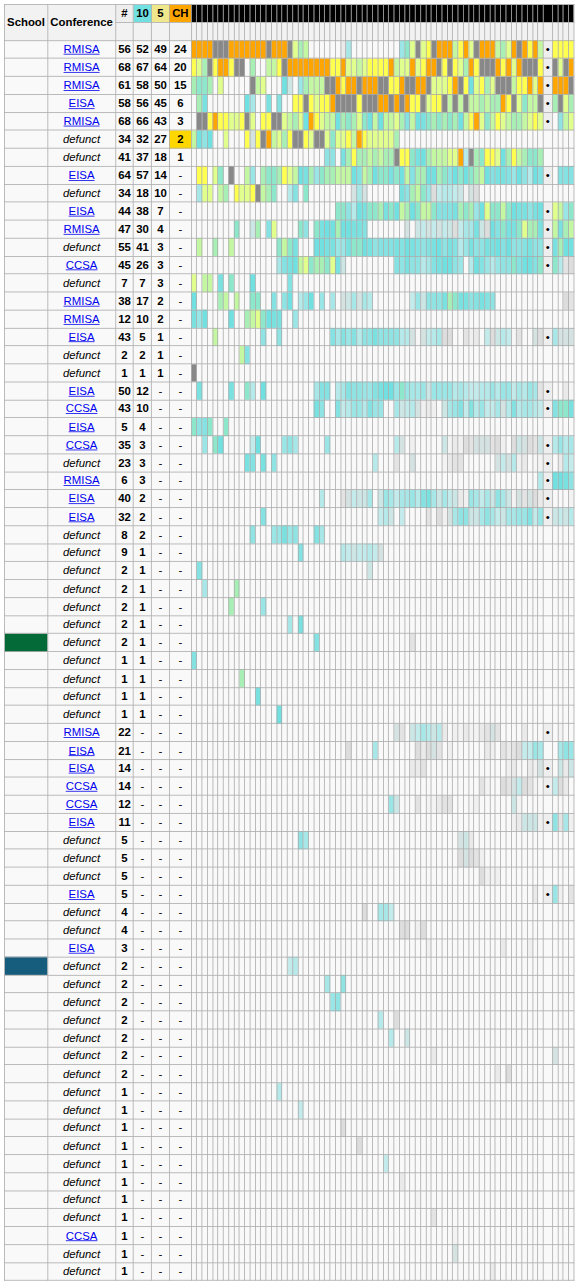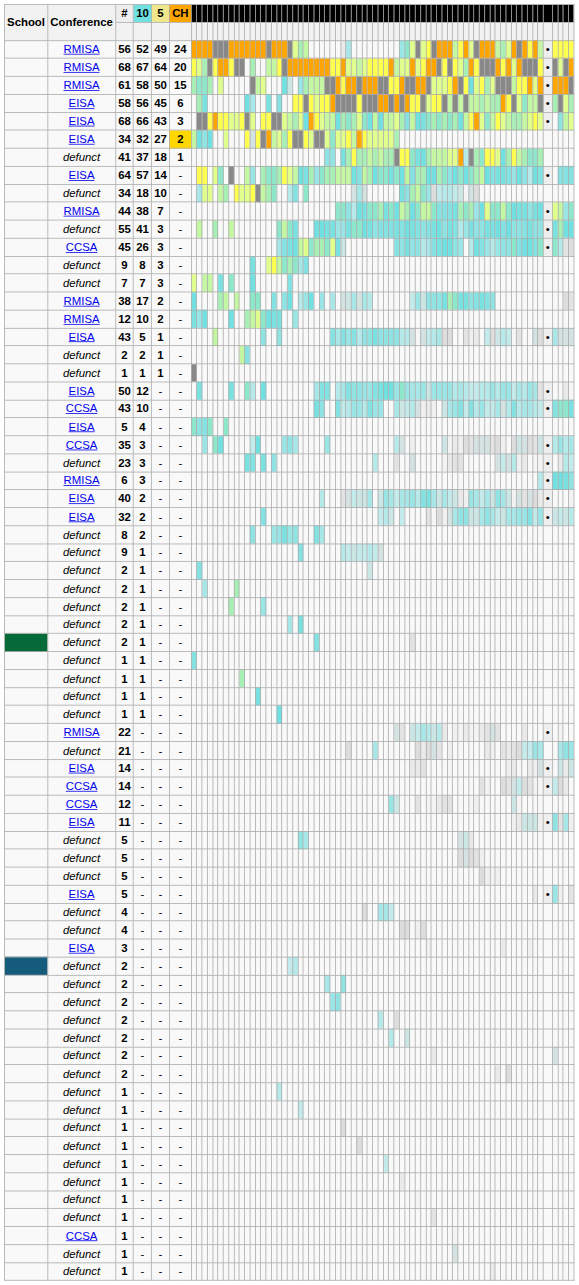(82, 122) RMISA -> (82, 122) EISA
(82, 140) defunct -> (82, 140) EISA
(82, 211) EISA -> (82, 211) RMISA
- row: (125, 229)
+ row: (125, 265)
(82, 751) EISA -> (82, 751) defunct
